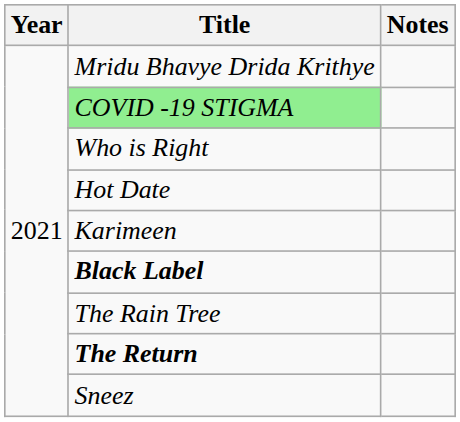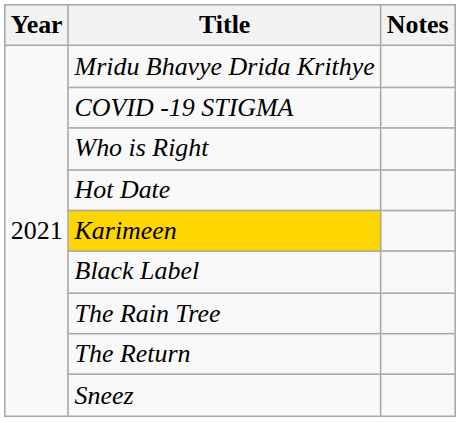(184, 107) lightgreen background -> (184, 107) no background
(126, 230) no background -> (126, 230) gold background
(139, 271) bold -> (137, 271) normal
(136, 353) bold -> (133, 353) normal
